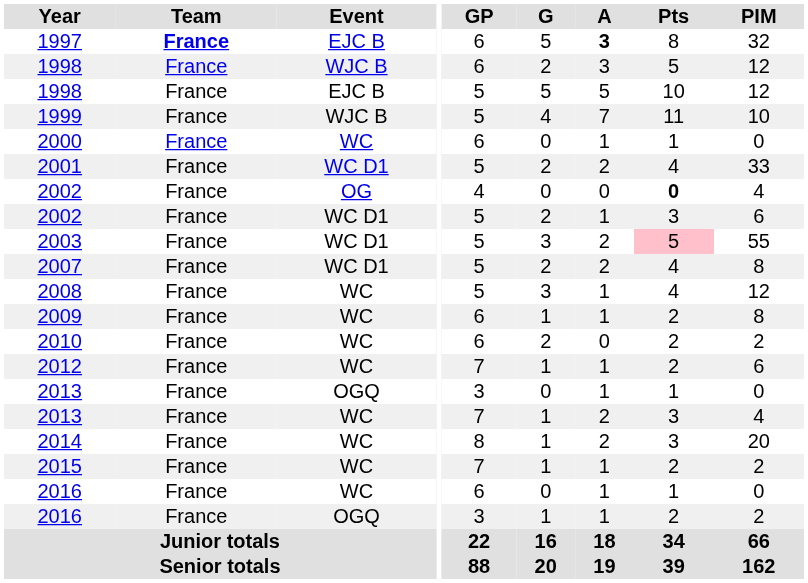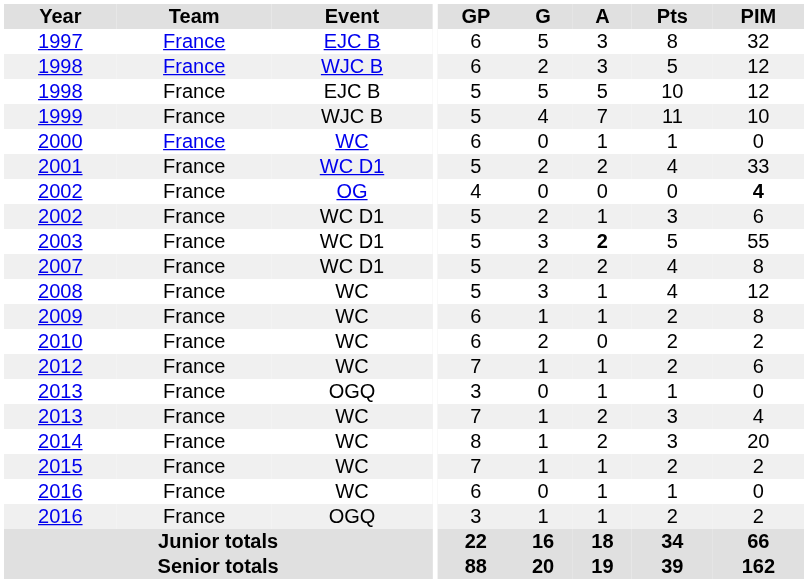(196, 41) bold -> (194, 41) normal
(604, 41) bold -> (602, 41) normal
(674, 191) bold -> (672, 191) normal
(759, 191) normal -> (758, 191) bold
(604, 241) normal -> (602, 241) bold
(674, 241) pink background -> (672, 241) no background
